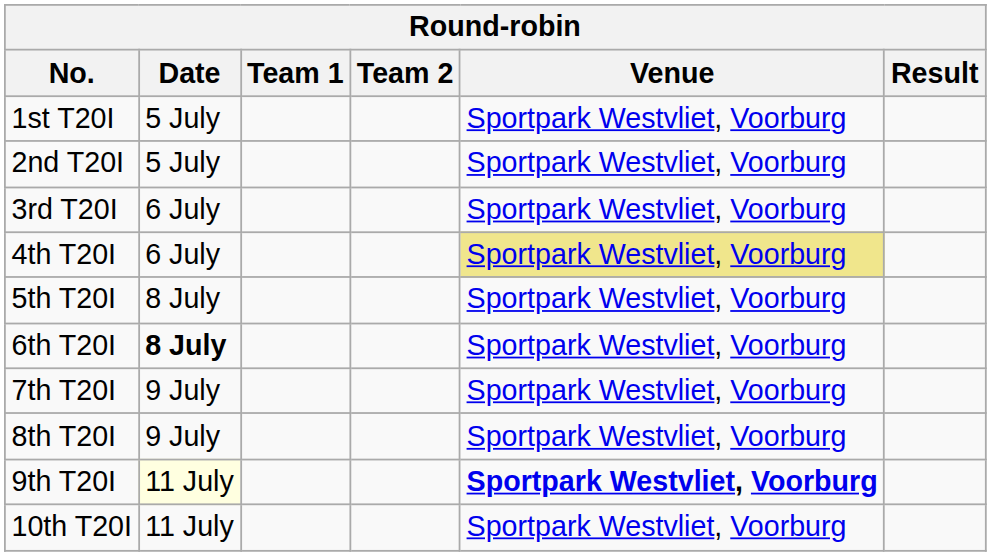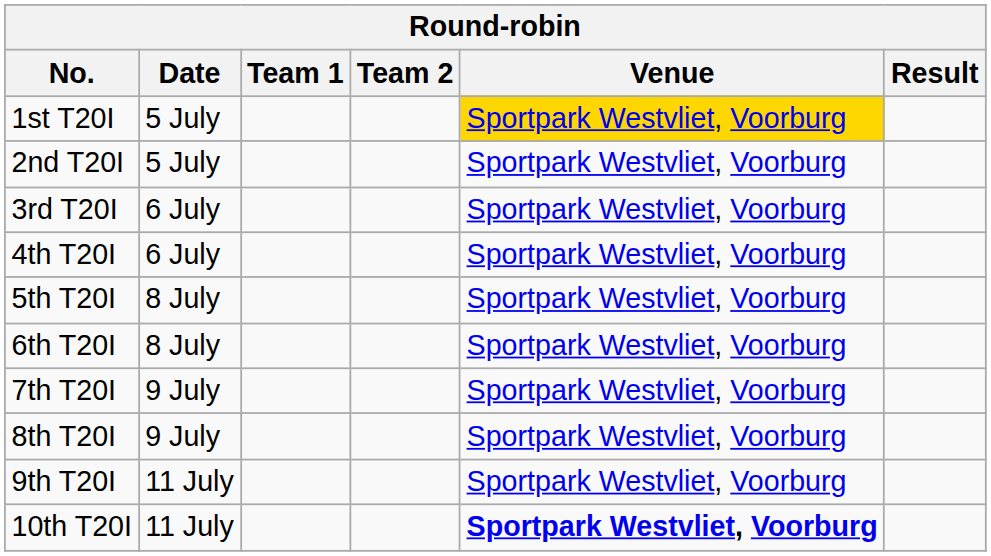(657, 118) no background -> (657, 118) gold background
(657, 254) khaki background -> (657, 254) no background
(186, 345) bold -> (183, 345) normal
(190, 481) lightyellow background -> (190, 481) no background
(672, 481) bold -> (657, 481) normal
(657, 526) normal -> (672, 526) bold
